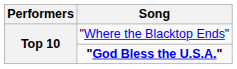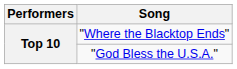(154, 53) bold -> (154, 53) normal
